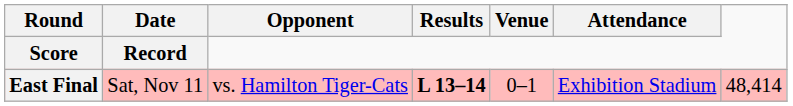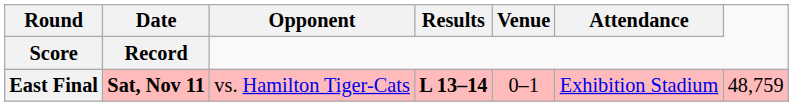(155, 85) normal -> (156, 85) bold
(754, 85) 48,414 -> (756, 85) 48,759
